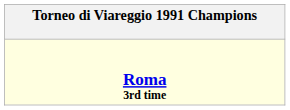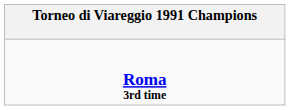(145, 85) lightyellow background -> (145, 85) no background
